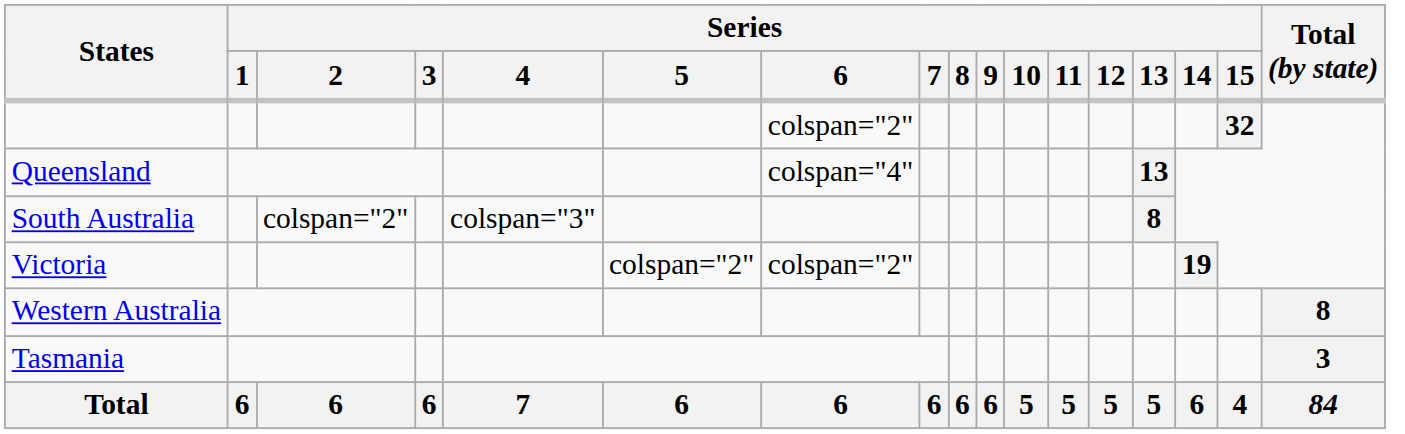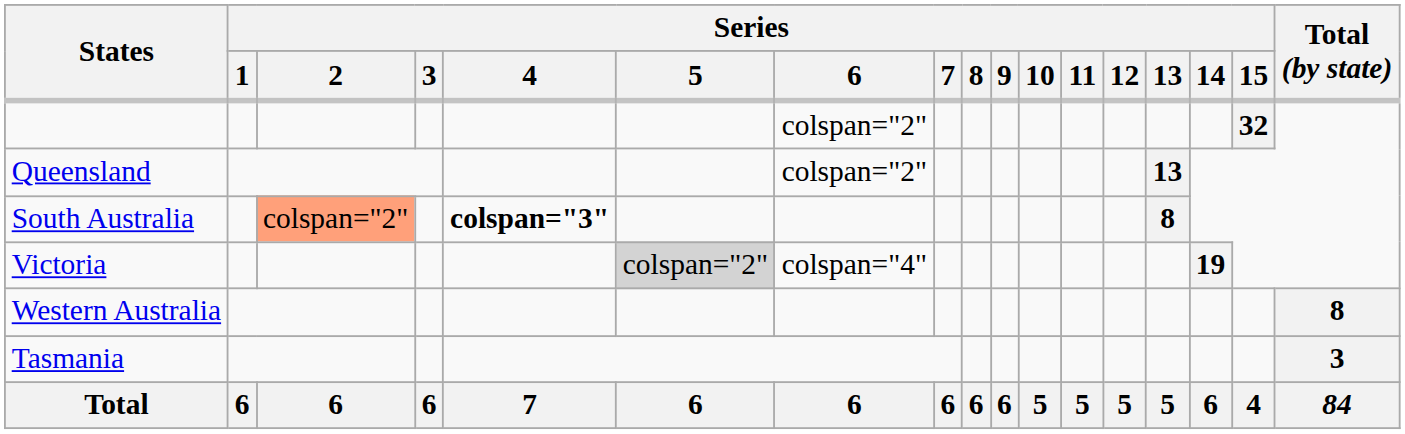(841, 171) colspan="4" -> (854, 171) colspan="2"
(336, 218) no background -> (336, 218) lightsalmon background
(523, 218) normal -> (530, 218) bold
(682, 264) no background -> (695, 264) lightgrey background
(841, 264) colspan="2" -> (854, 264) colspan="4"
